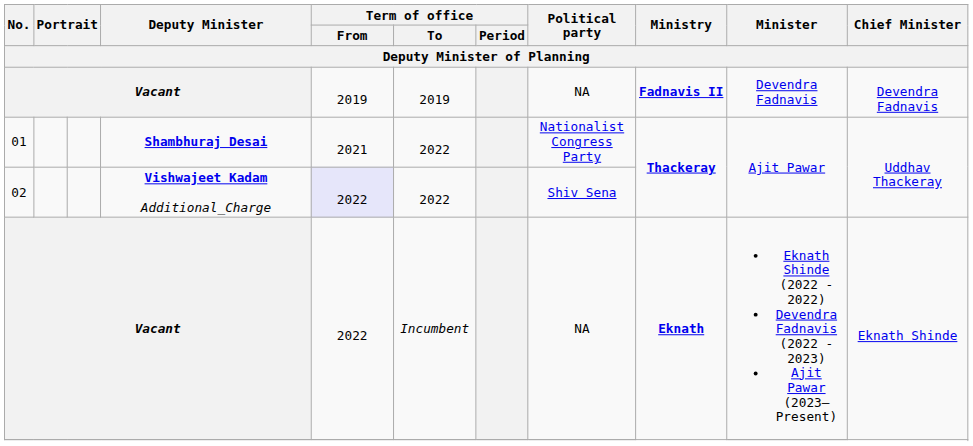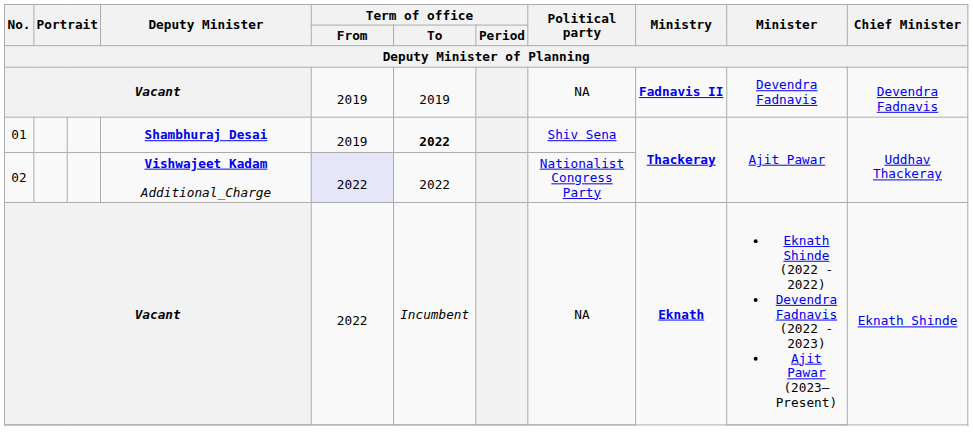(352, 149) 2021 -> (352, 142) 2019
(435, 149) normal -> (435, 142) bold
(582, 142) Nationalist Congress Party -> (582, 135) Shiv Sena
(582, 192) Shiv Sena -> (582, 177) Nationalist Congress Party
